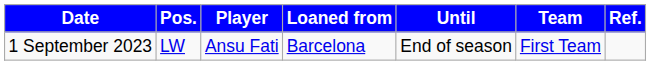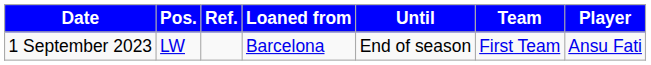columns swapped: (242, 18) <-> (625, 18)
